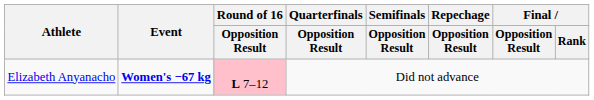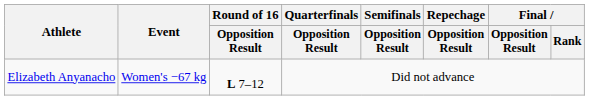(166, 77) bold -> (164, 77) normal
(250, 85) pink background -> (245, 85) no background
